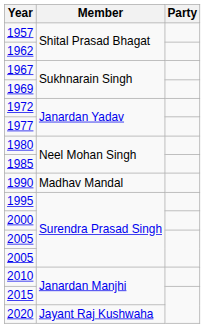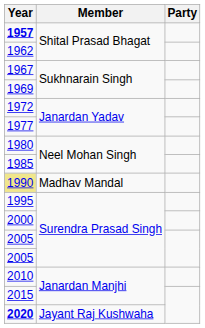(20, 32) normal -> (20, 32) bold
(20, 182) no background -> (20, 182) khaki background
(20, 314) normal -> (20, 314) bold
